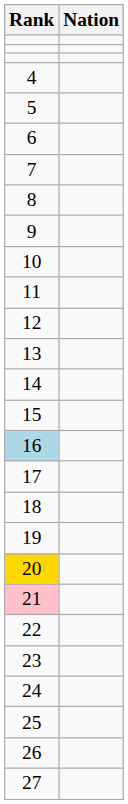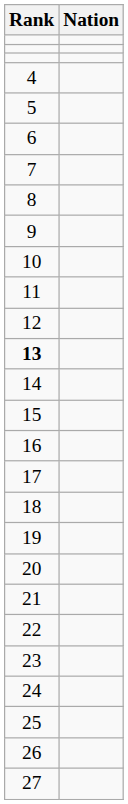(32, 353) normal -> (32, 353) bold
(32, 445) lightblue background -> (32, 445) no background
(32, 568) gold background -> (32, 568) no background
(32, 599) pink background -> (32, 599) no background
